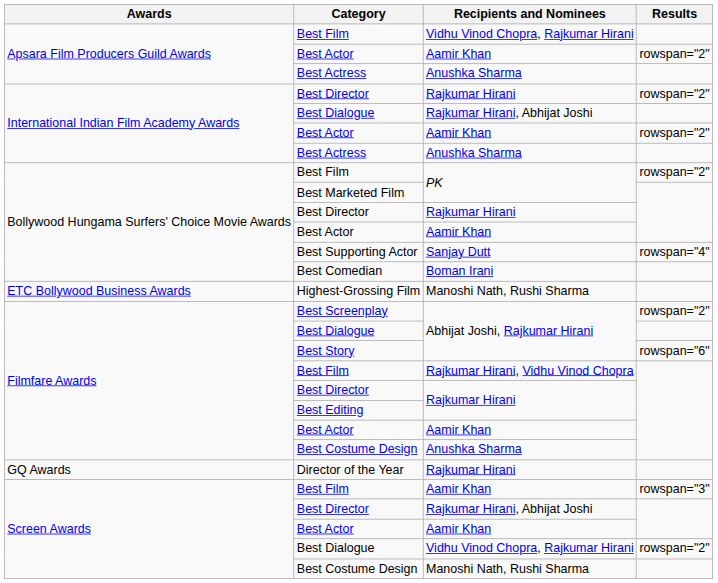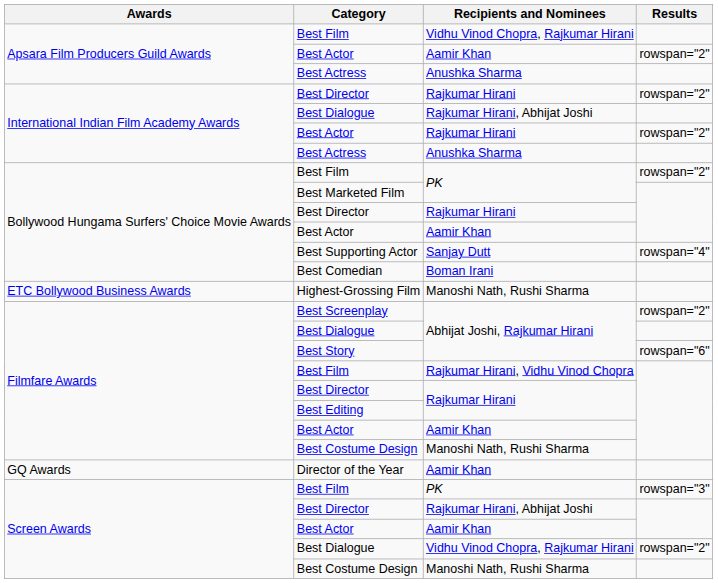(459, 133) Aamir Khan -> (471, 133) Rajkumar Hirani
(474, 449) Anushka Sharma -> (508, 449) Manoshi Nath, Rushi Sharma
(471, 469) Rajkumar Hirani -> (459, 469) Aamir Khan
(459, 489) Aamir Khan -> (434, 489) PK
